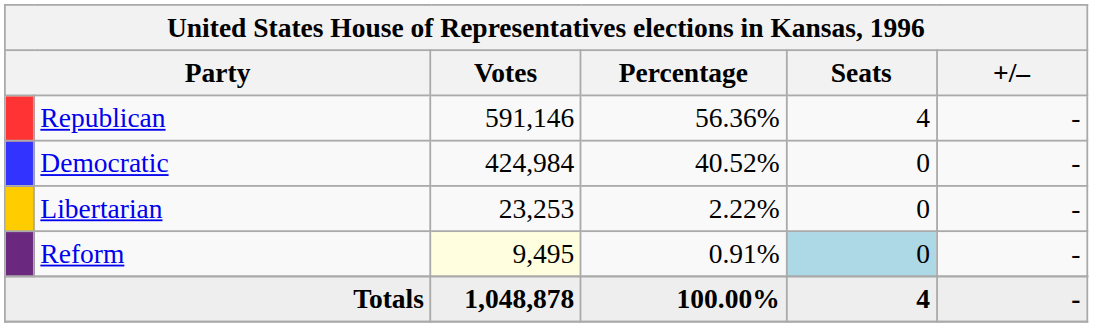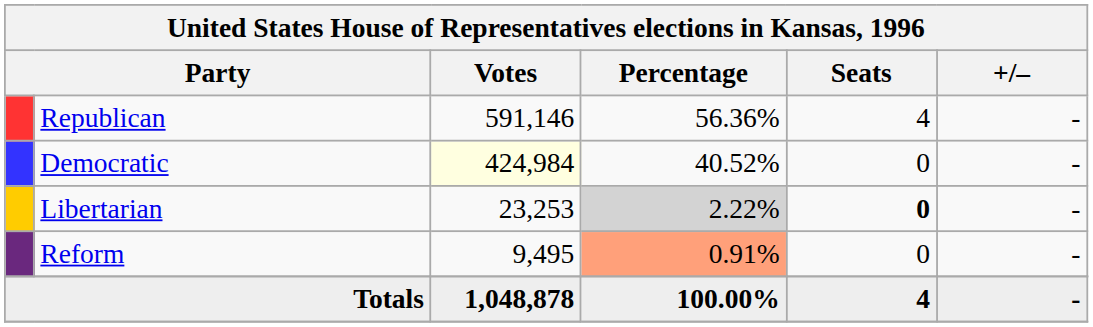(530, 163) no background -> (530, 163) lightyellow background
(744, 208) no background -> (744, 208) lightgrey background
(923, 208) normal -> (923, 208) bold
(543, 254) lightyellow background -> (543, 254) no background
(744, 254) no background -> (744, 254) lightsalmon background
(923, 254) lightblue background -> (923, 254) no background
